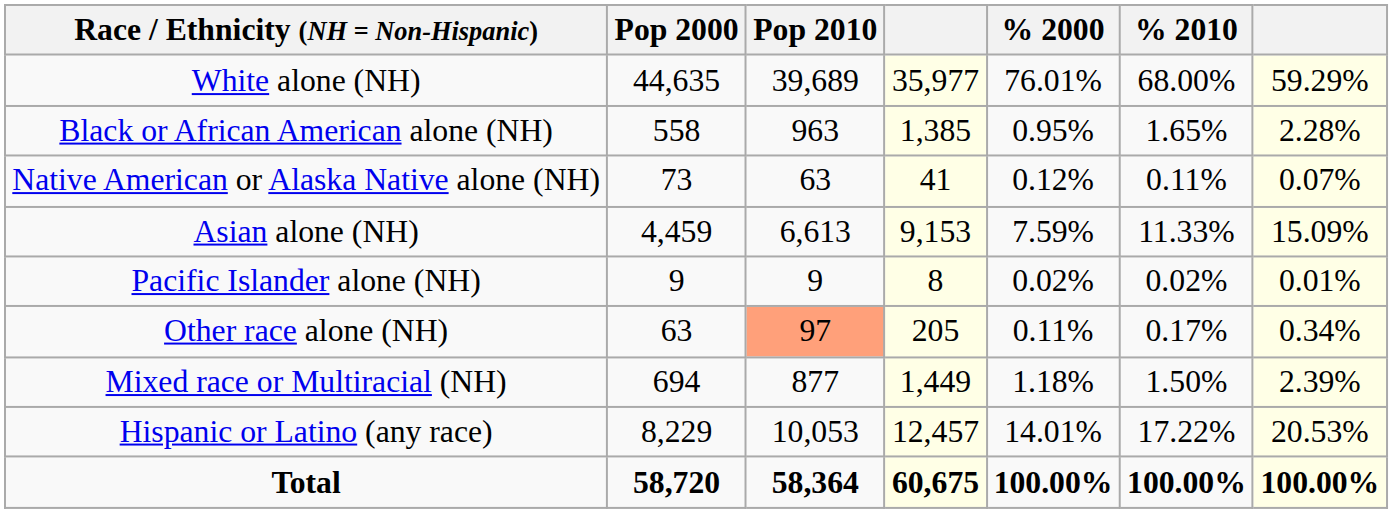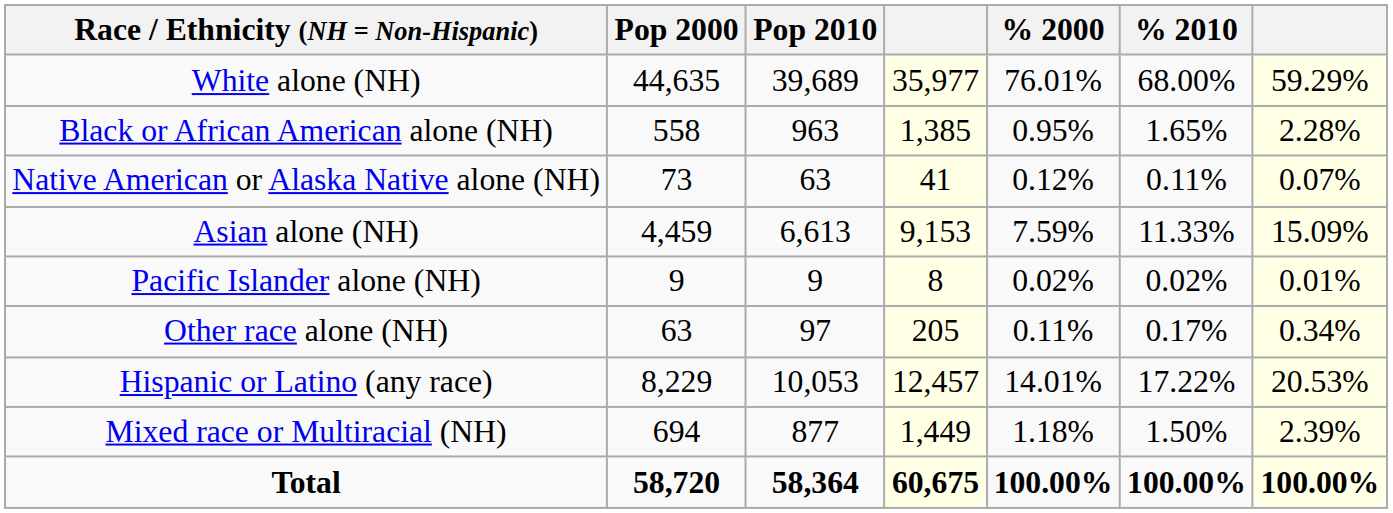(815, 331) lightsalmon background -> (815, 331) no background
rows swapped: (306, 381) <-> (306, 431)
